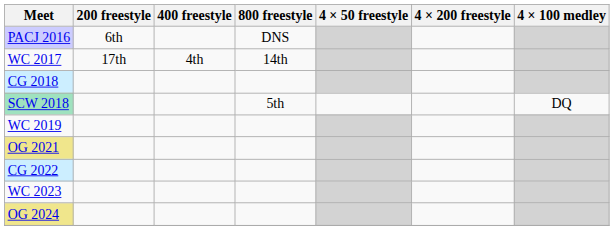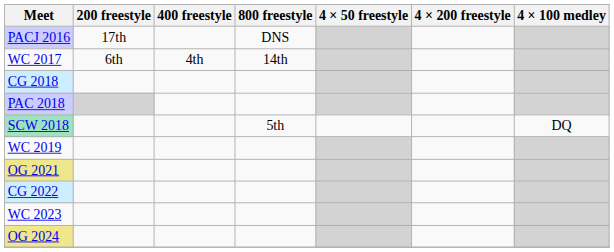(114, 37) 6th -> (114, 37) 17th
(114, 59) 17th -> (114, 59) 6th
+ row: (36, 103)
